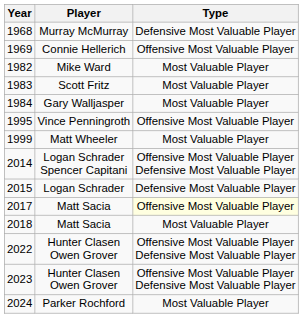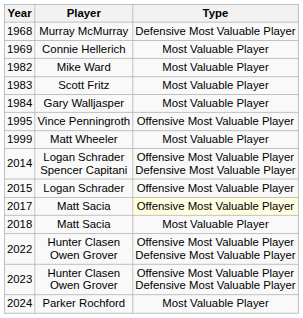(215, 49) Offensive Most Valuable Player -> (215, 49) Most Valuable Player
(215, 188) Defensive Most Valuable Player -> (215, 188) Offensive Most Valuable Player
